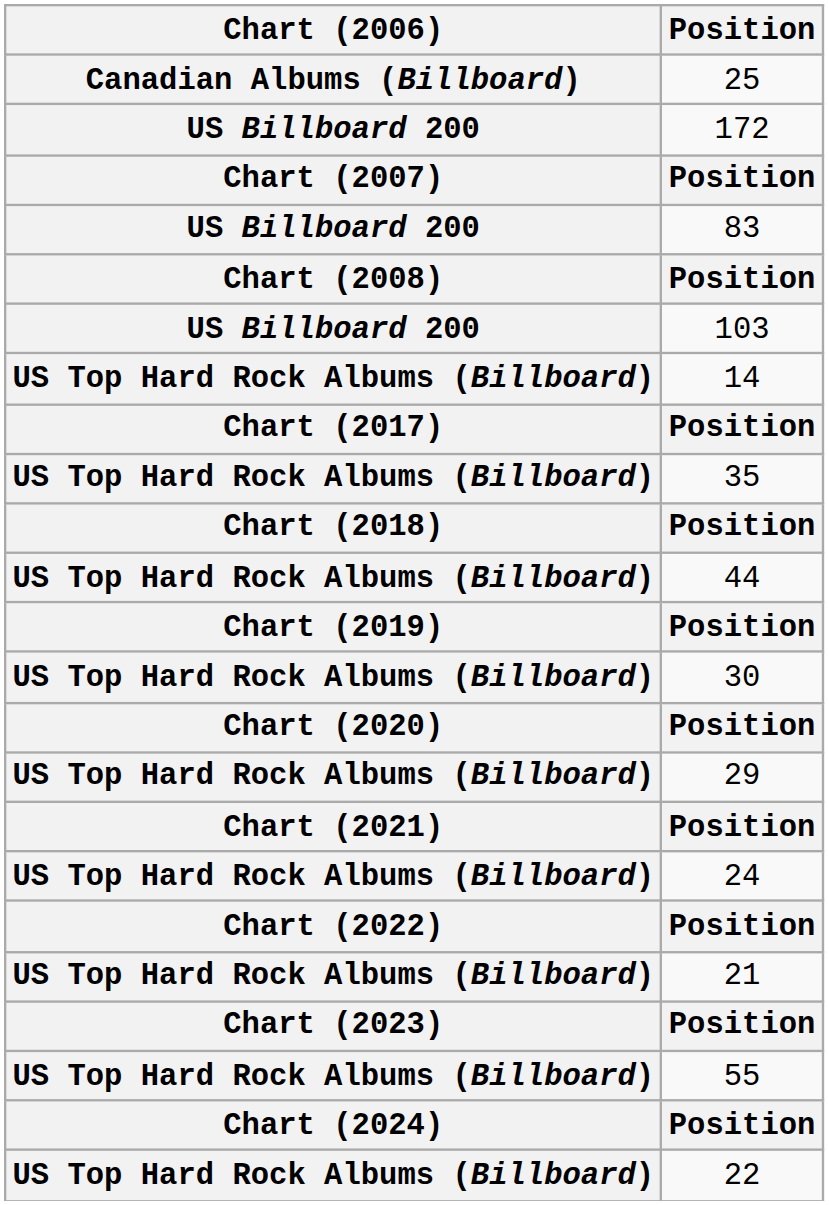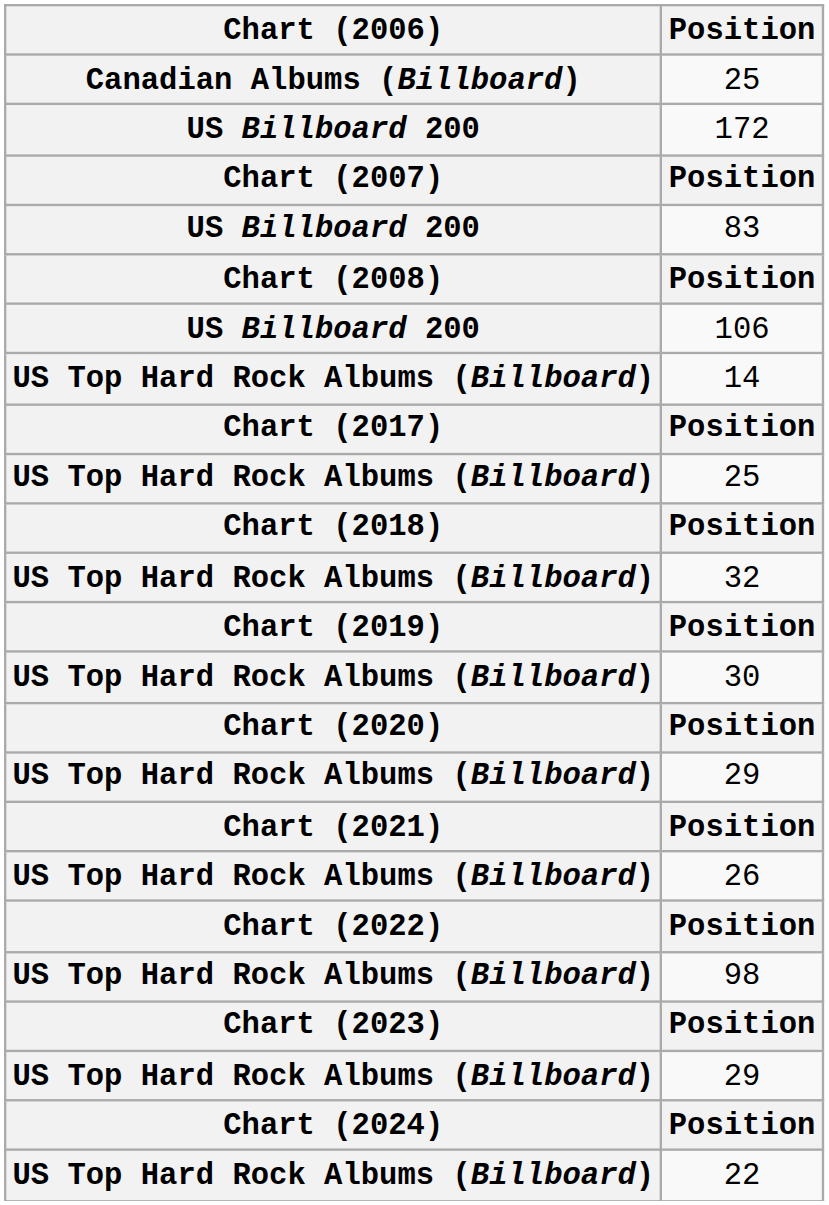(742, 329) 103 -> (742, 329) 106
(742, 478) 35 -> (742, 478) 25
(742, 578) 44 -> (742, 578) 32
(742, 877) 24 -> (742, 877) 26
(742, 976) 21 -> (742, 976) 98
(742, 1076) 55 -> (742, 1076) 29
